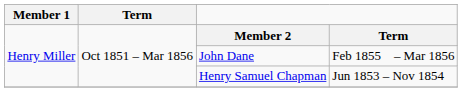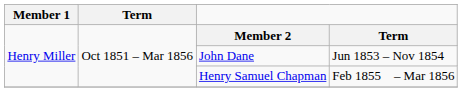(393, 55) Feb 1855 – Mar 1856 -> (388, 55) Jun 1853 – Nov 1854
(388, 76) Jun 1853 – Nov 1854 -> (393, 76) Feb 1855 – Mar 1856
